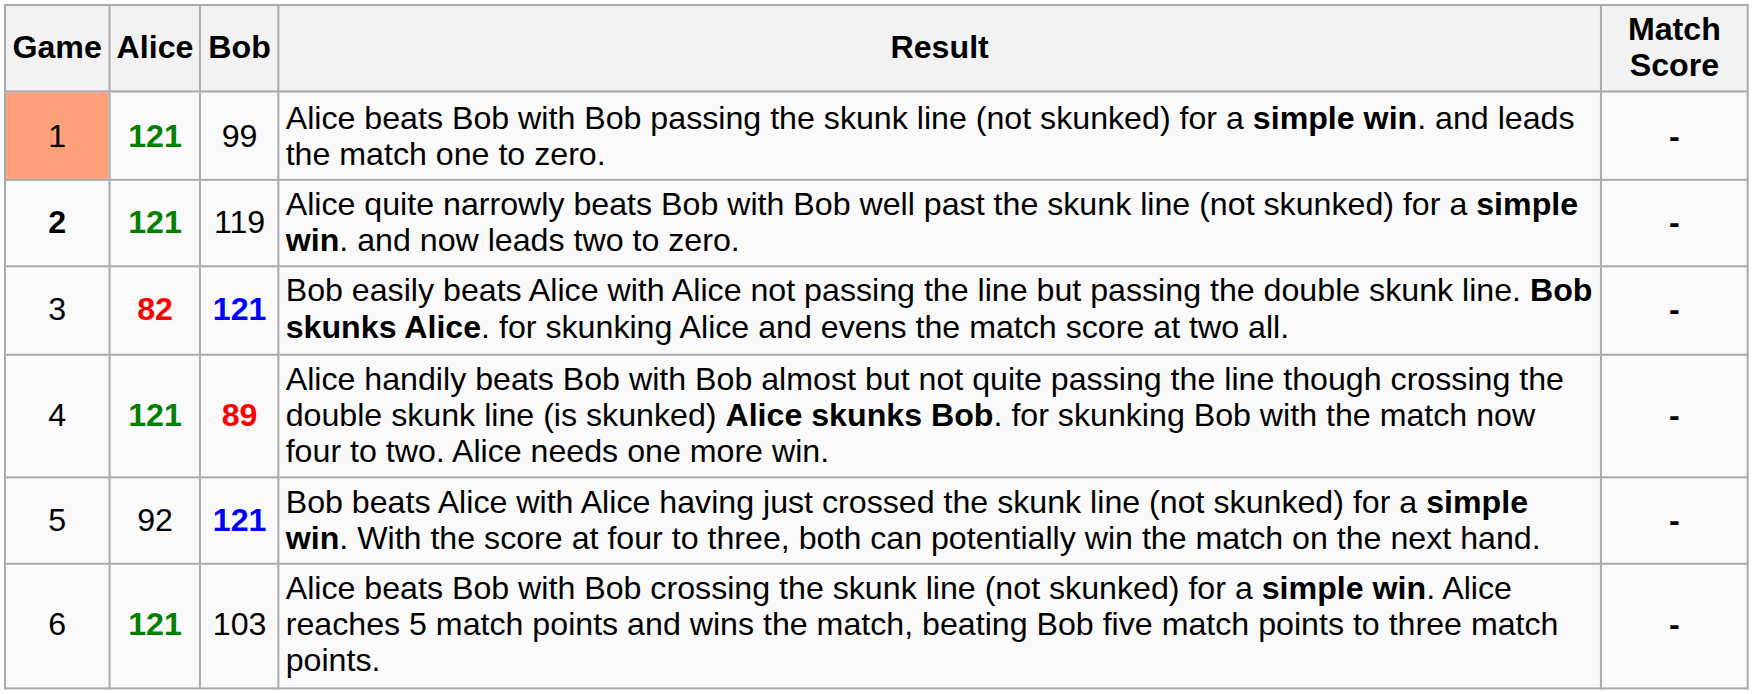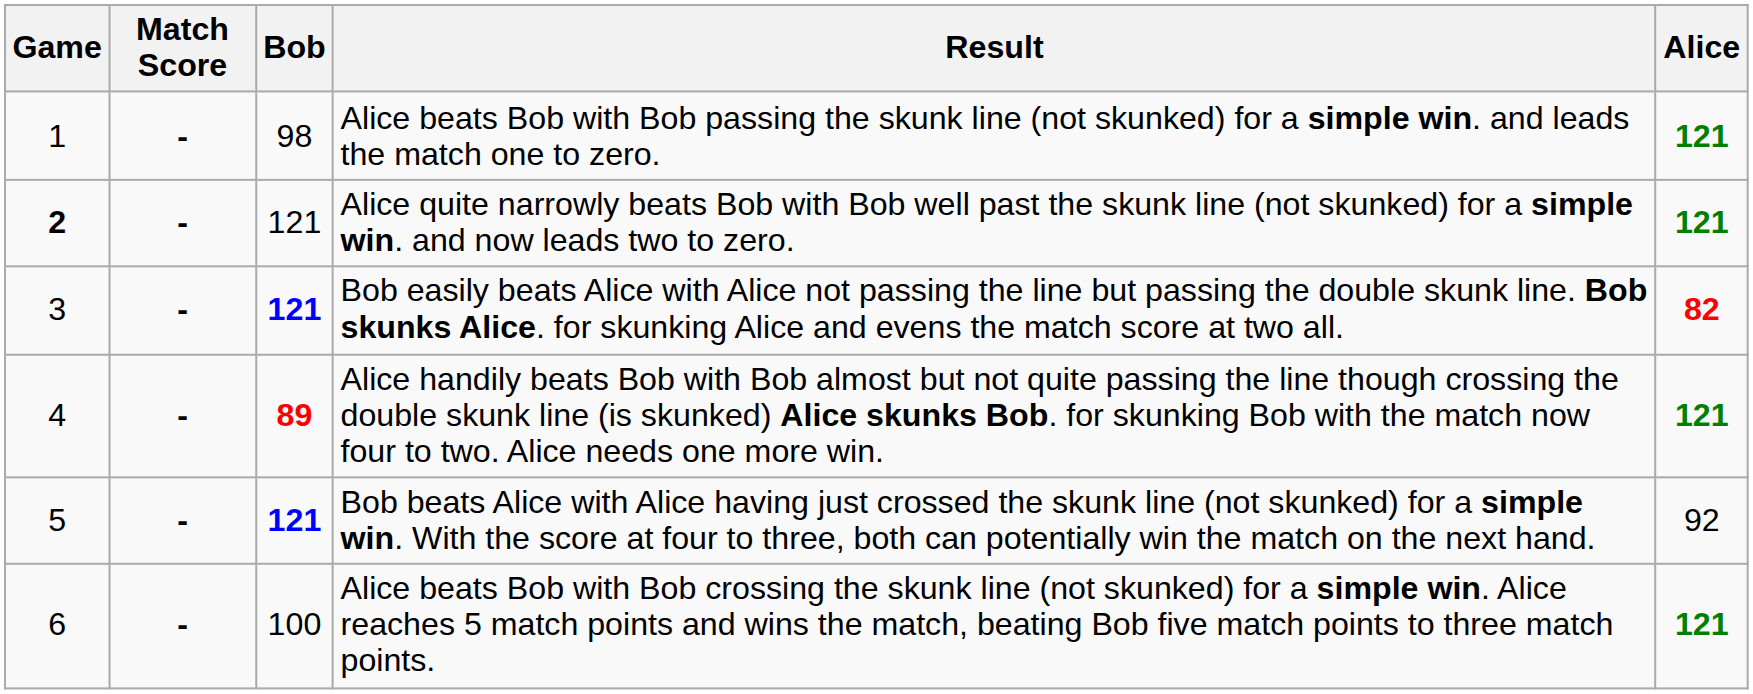columns swapped: (155, 48) <-> (1674, 48)
(57, 135) lightsalmon background -> (57, 135) no background
(240, 135) 99 -> (294, 135) 98
(240, 222) 119 -> (294, 222) 121
(240, 625) 103 -> (294, 625) 100
